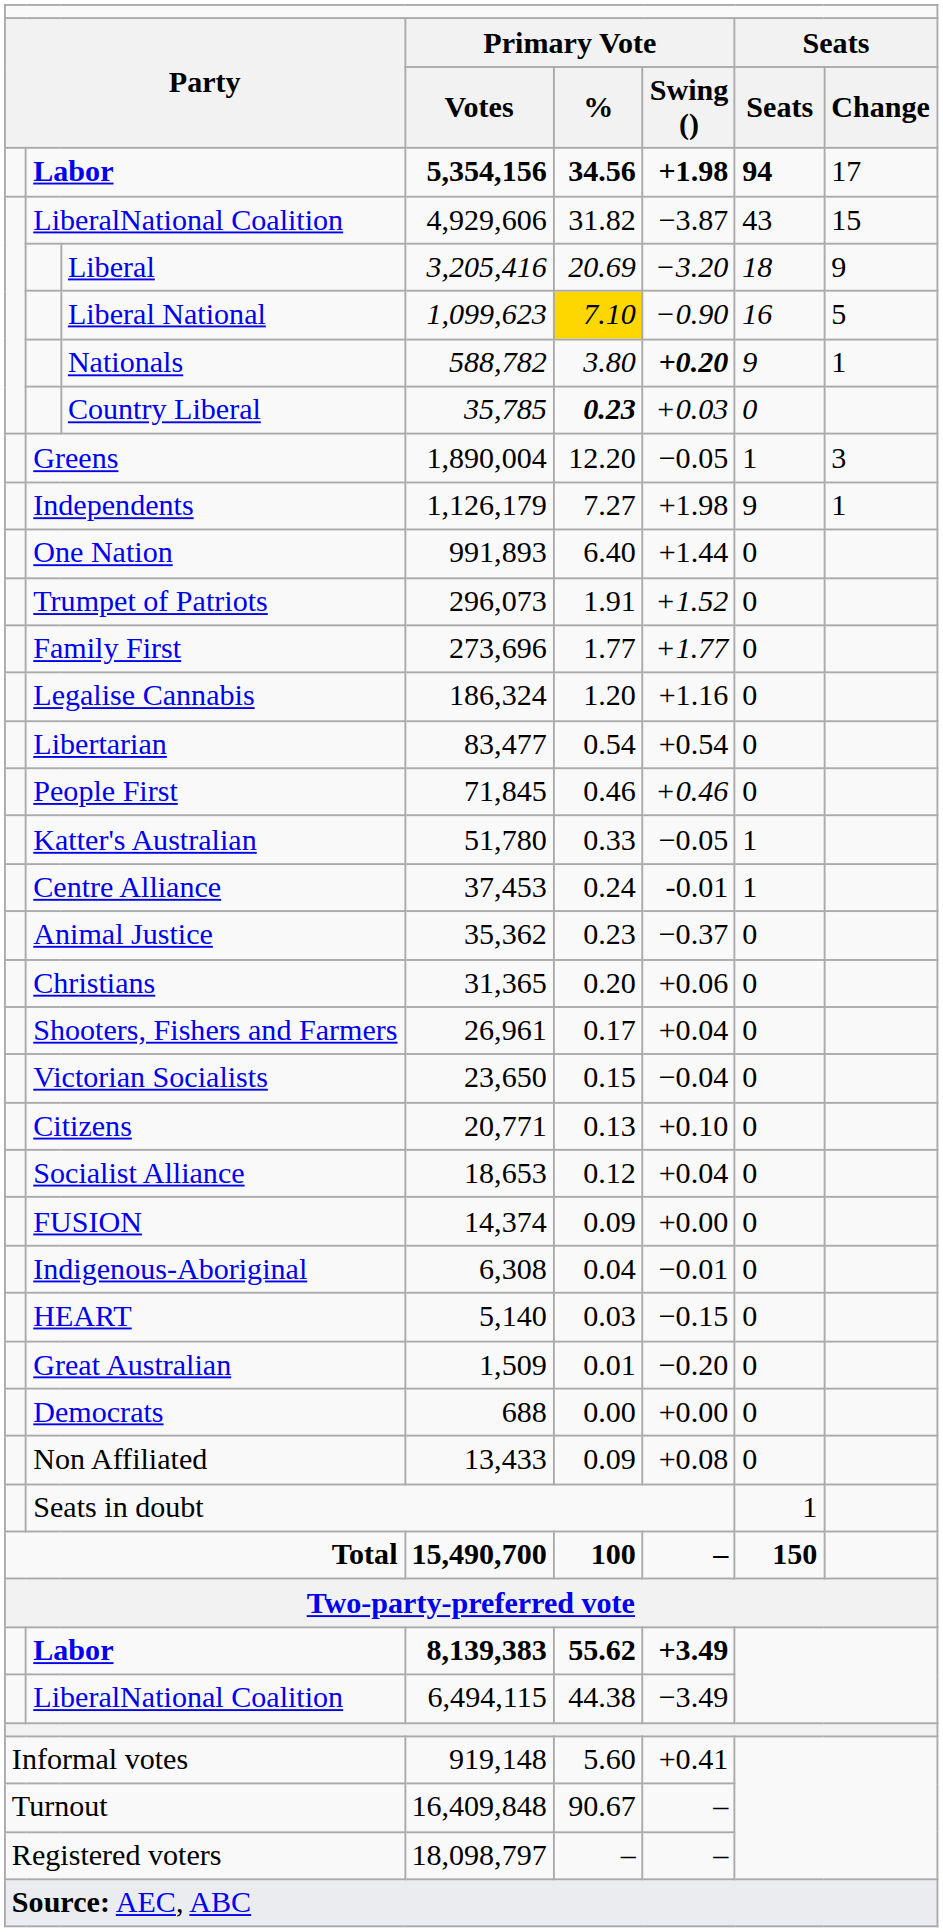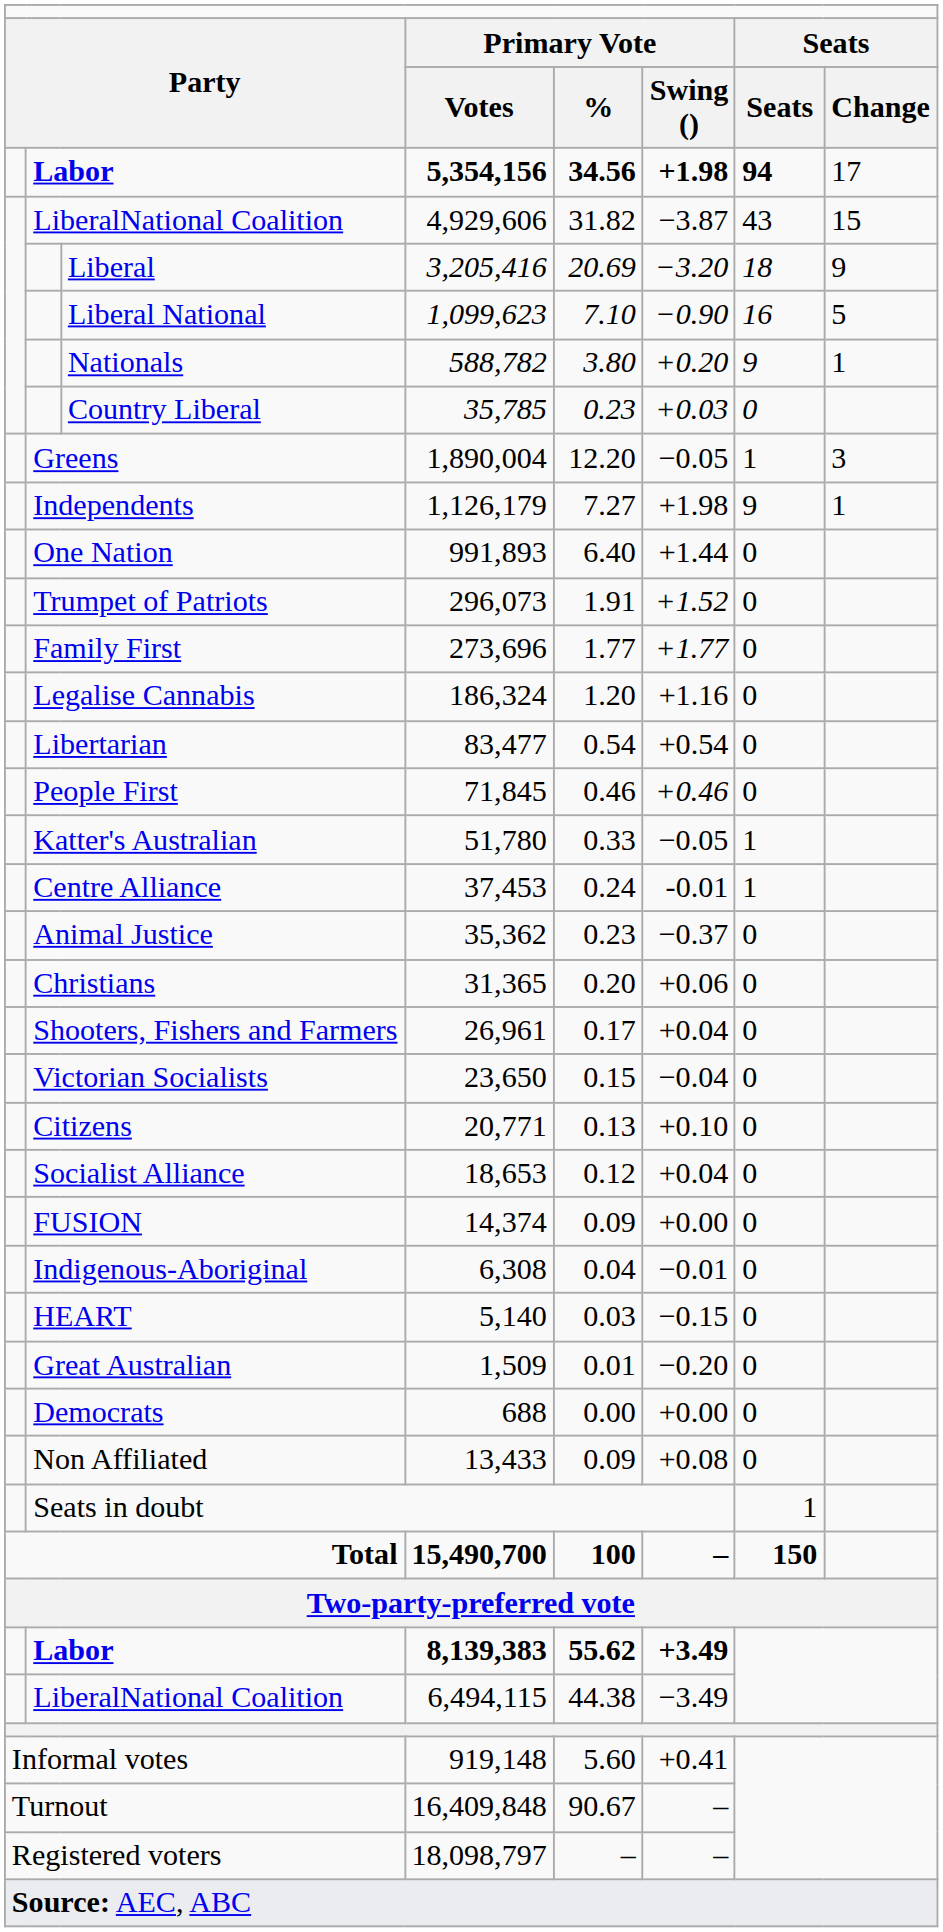(610, 314) gold background -> (610, 314) no background
(693, 362) bold -> (692, 362) normal
(610, 409) bold -> (610, 409) normal
